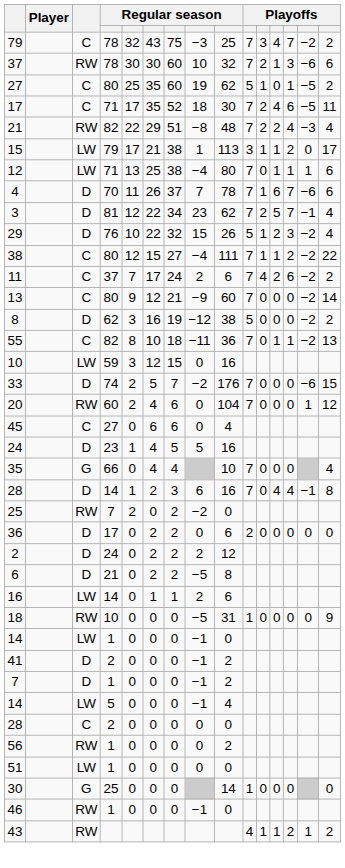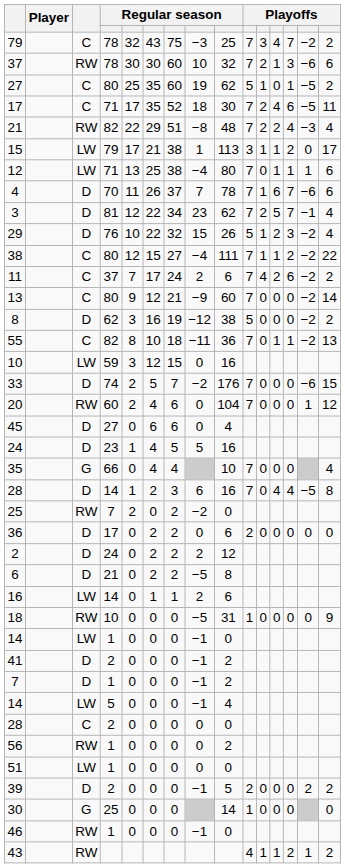(86, 426) C -> (86, 426) D
(308, 490) −1 -> (308, 490) −5
+ row: (15, 788)
